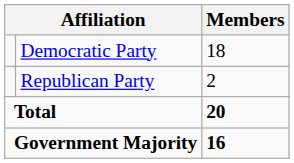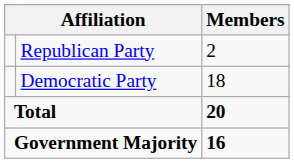rows swapped: (88, 50) <-> (87, 81)
